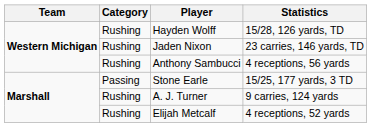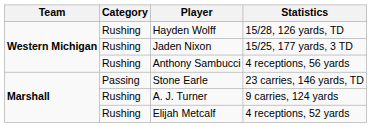(305, 46) 23 carries, 146 yards, TD -> (299, 46) 15/25, 177 yards, 3 TD
(299, 80) 15/25, 177 yards, 3 TD -> (305, 80) 23 carries, 146 yards, TD
